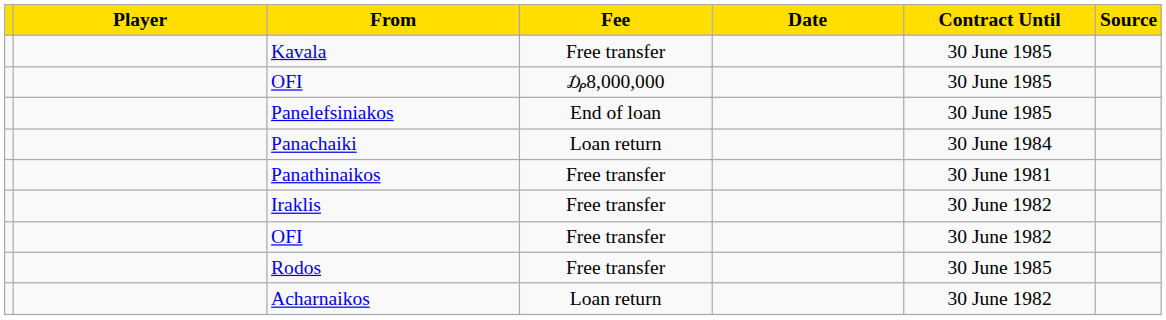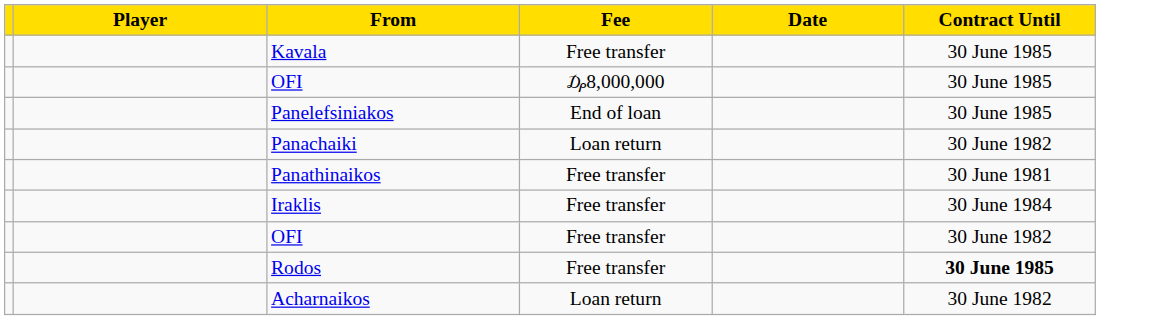- column: (1129, 19)
(1000, 143) 30 June 1984 -> (1000, 143) 30 June 1982
(1000, 205) 30 June 1982 -> (1000, 205) 30 June 1984
(1000, 267) normal -> (1000, 267) bold
